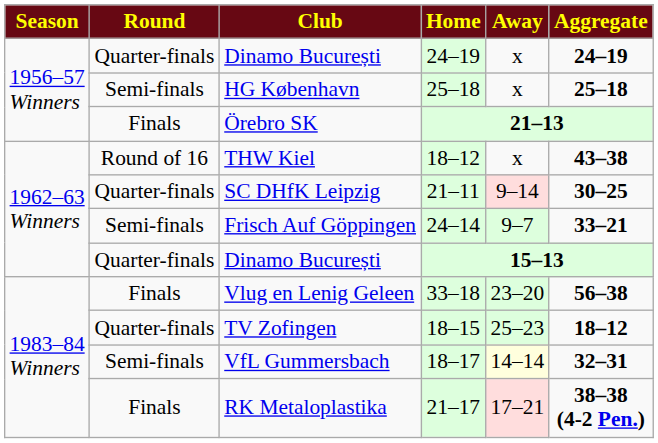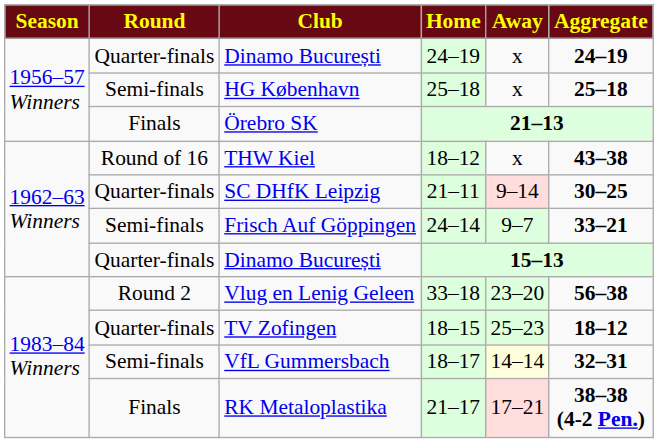(154, 293) Finals -> (154, 293) Round 2
